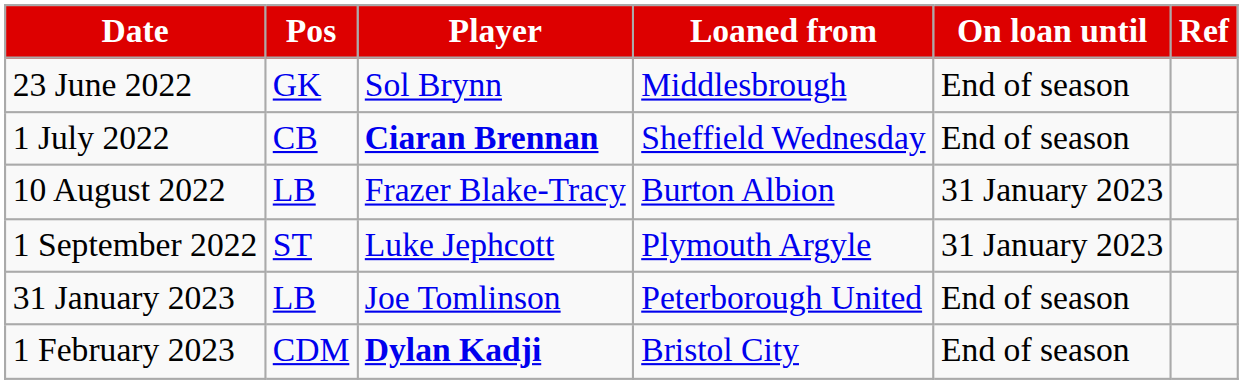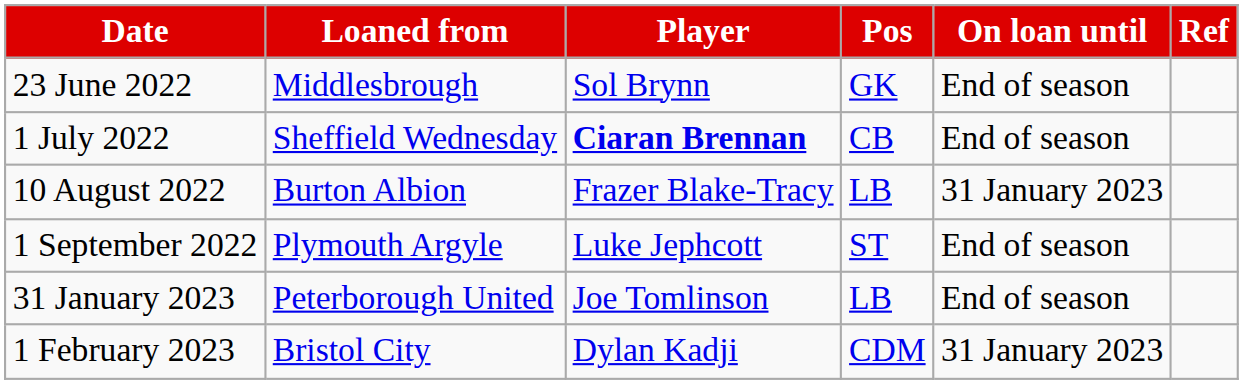columns swapped: (311, 31) <-> (783, 31)
(1052, 244) 31 January 2023 -> (1035, 244) End of season
(453, 350) bold -> (655, 350) normal
(1035, 350) End of season -> (1052, 350) 31 January 2023
